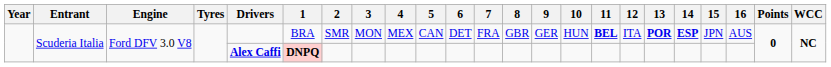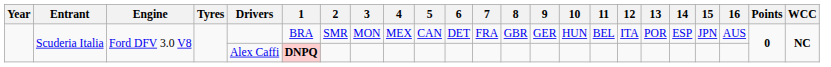(606, 33) bold -> (604, 33) normal
(659, 33) bold -> (655, 33) normal
(688, 33) bold -> (682, 33) normal
(255, 52) bold -> (255, 52) normal
